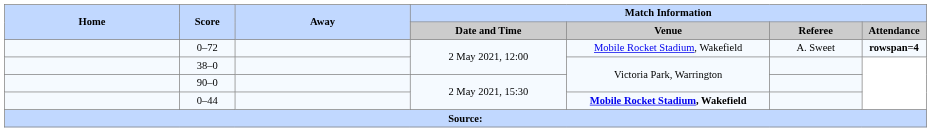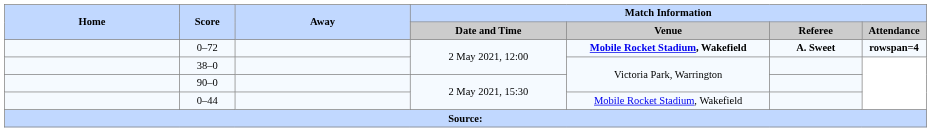(668, 48) normal -> (668, 48) bold
(816, 48) normal -> (816, 48) bold
(668, 100) bold -> (668, 100) normal
